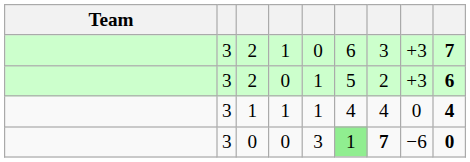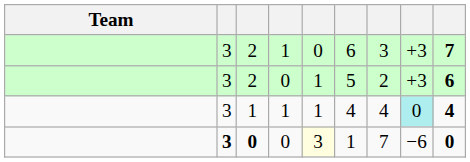(417, 111) no background -> (417, 111) paleturquoise background
(227, 141) normal -> (227, 141) bold
(252, 141) normal -> (252, 141) bold
(318, 141) no background -> (318, 141) lightyellow background
(351, 141) lightgreen background -> (351, 141) no background
(384, 141) bold -> (384, 141) normal
